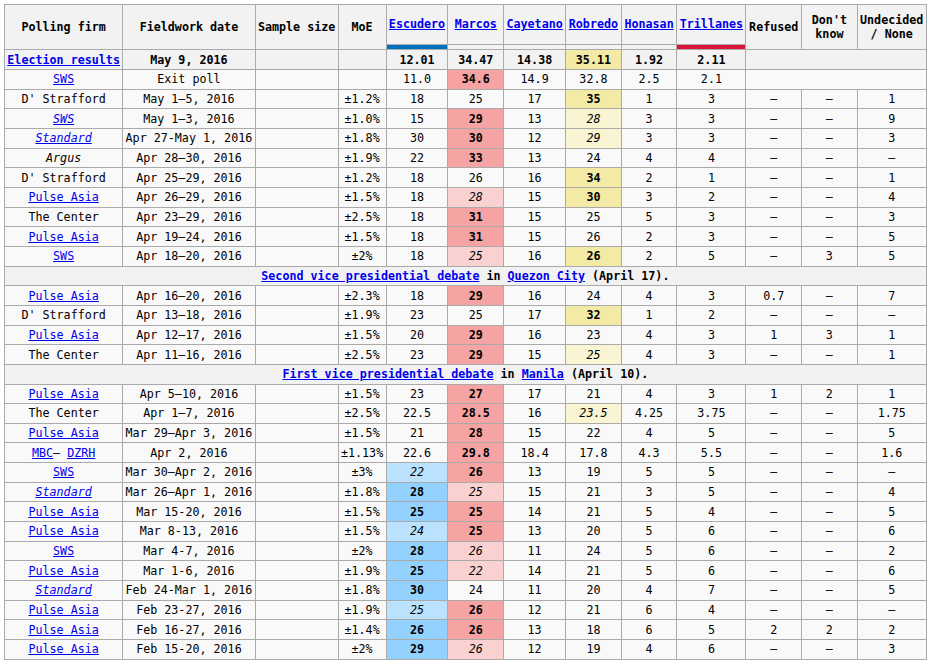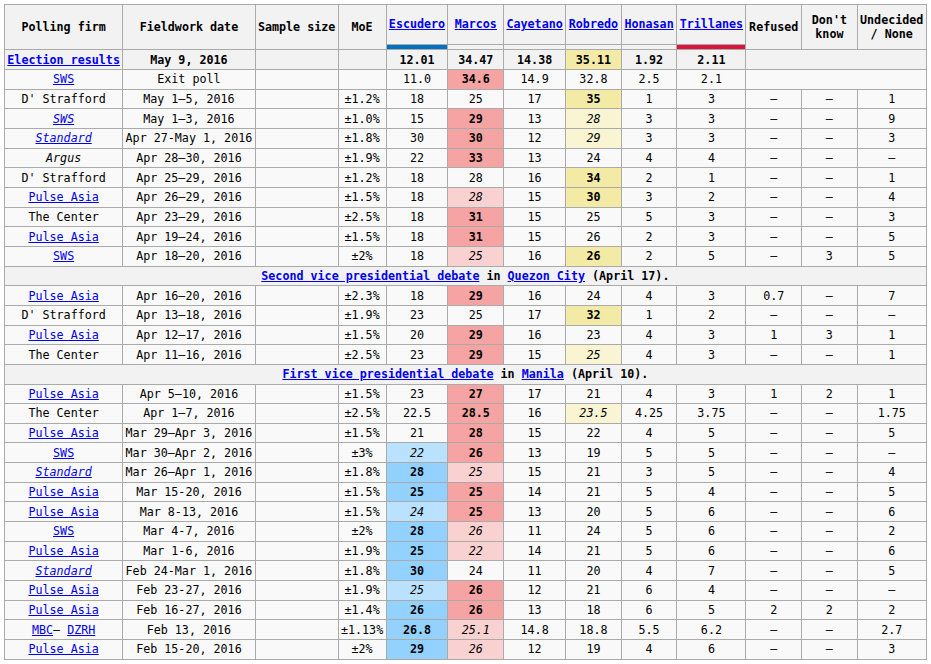(476, 178) 26 -> (476, 178) 28
- row: (189, 453)
+ row: (189, 630)
